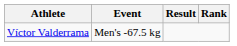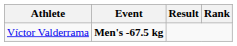(127, 32) normal -> (129, 32) bold
